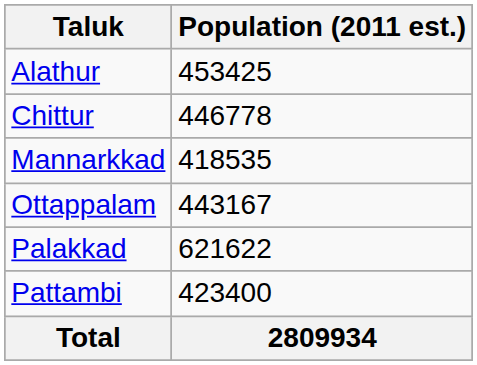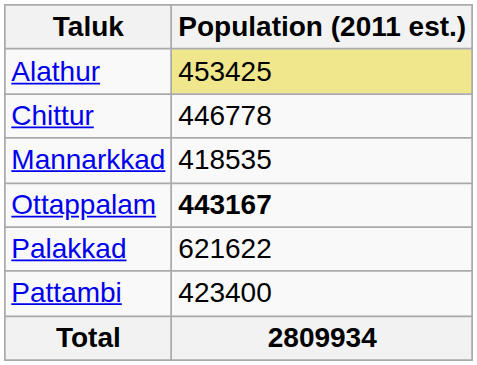(225, 71) no background -> (225, 71) khaki background
(225, 204) normal -> (225, 204) bold
